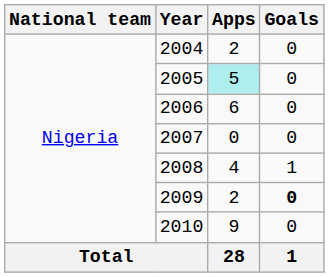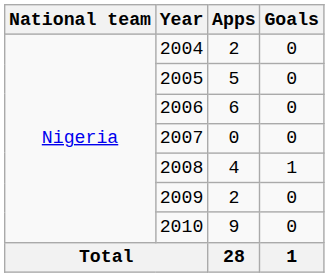(234, 79) paleturquoise background -> (234, 79) no background
(292, 198) bold -> (292, 198) normal
